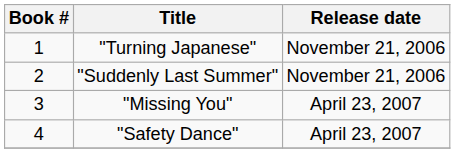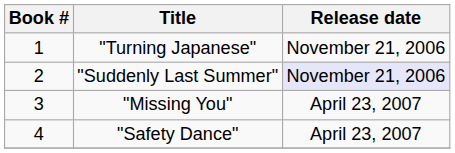(366, 76) no background -> (366, 76) lavender background
